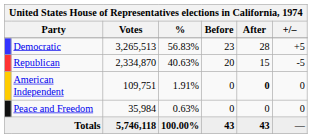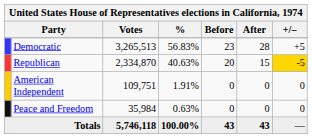(301, 63) no background -> (301, 63) gold background
(267, 86) bold -> (267, 86) normal
